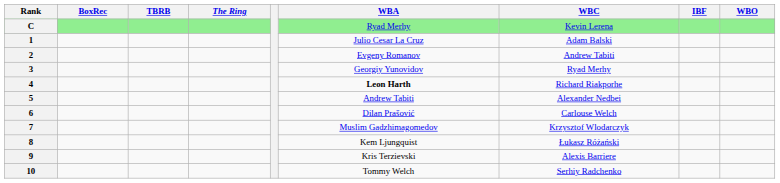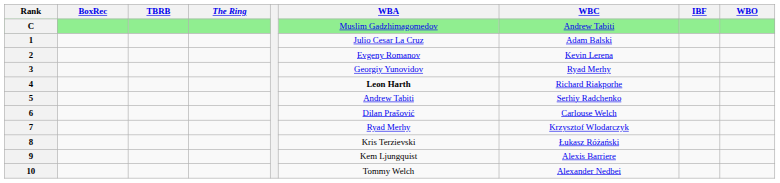(389, 26) Ryad Merhy -> (389, 26) Muslim Gadzhimagomedov
(589, 26) Kevin Lerena -> (589, 26) Andrew Tabiti
(589, 55) Andrew Tabiti -> (589, 55) Kevin Lerena
(589, 99) Alexander Nedbei -> (589, 99) Serhiy Radchenko
(389, 128) Muslim Gadzhimagomedov -> (389, 128) Ryad Merhy
(389, 142) Kem Ljungquist -> (389, 142) Kris Terzievski
(389, 157) Kris Terzievski -> (389, 157) Kem Ljungquist
(589, 171) Serhiy Radchenko -> (589, 171) Alexander Nedbei
